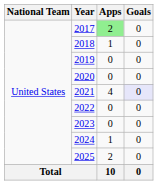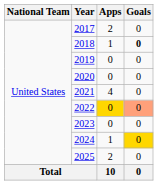(110, 28) lightgreen background -> (110, 28) no background
(138, 44) normal -> (138, 44) bold
(138, 92) lavender background -> (138, 92) no background
(110, 108) no background -> (110, 108) gold background
(138, 108) no background -> (138, 108) lightsalmon background
(138, 140) no background -> (138, 140) gold background
